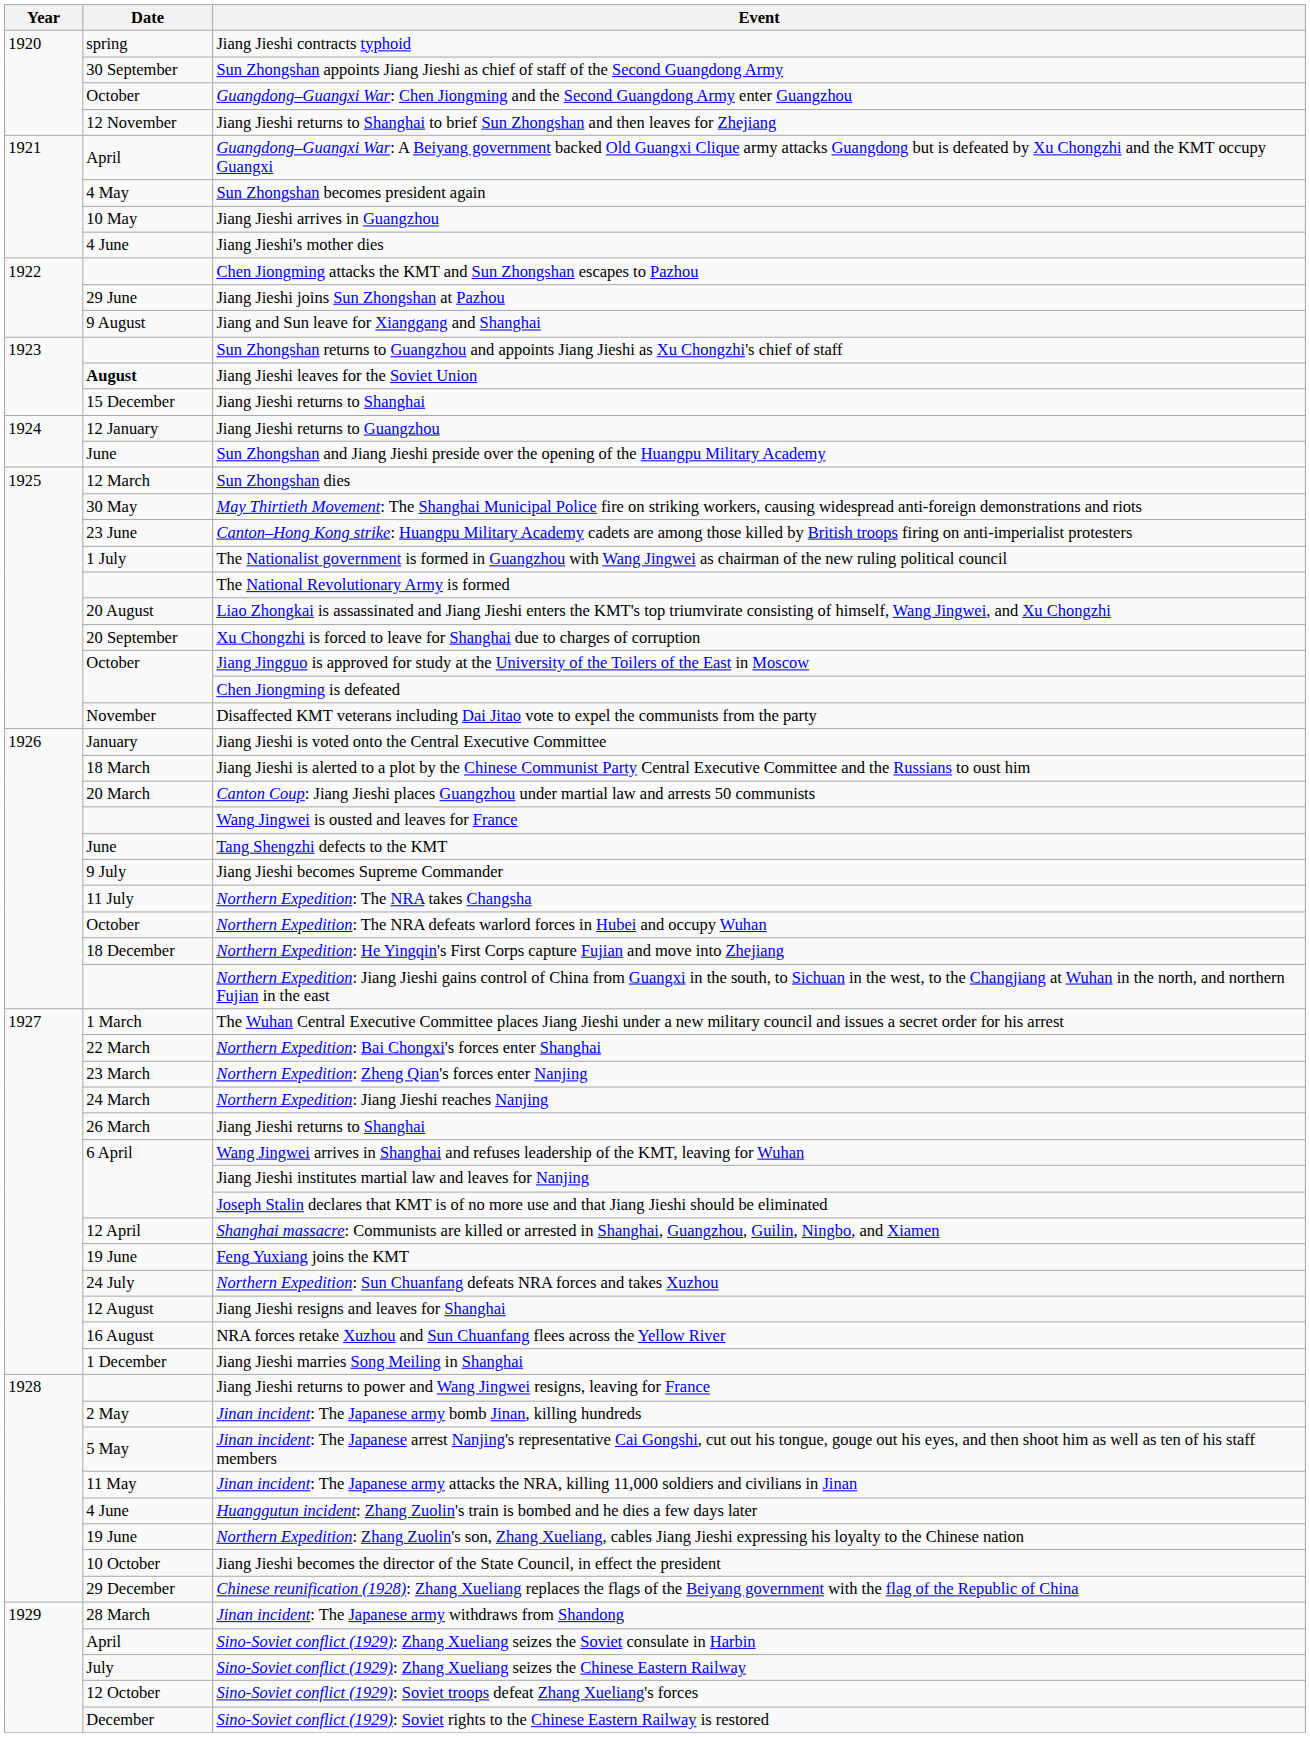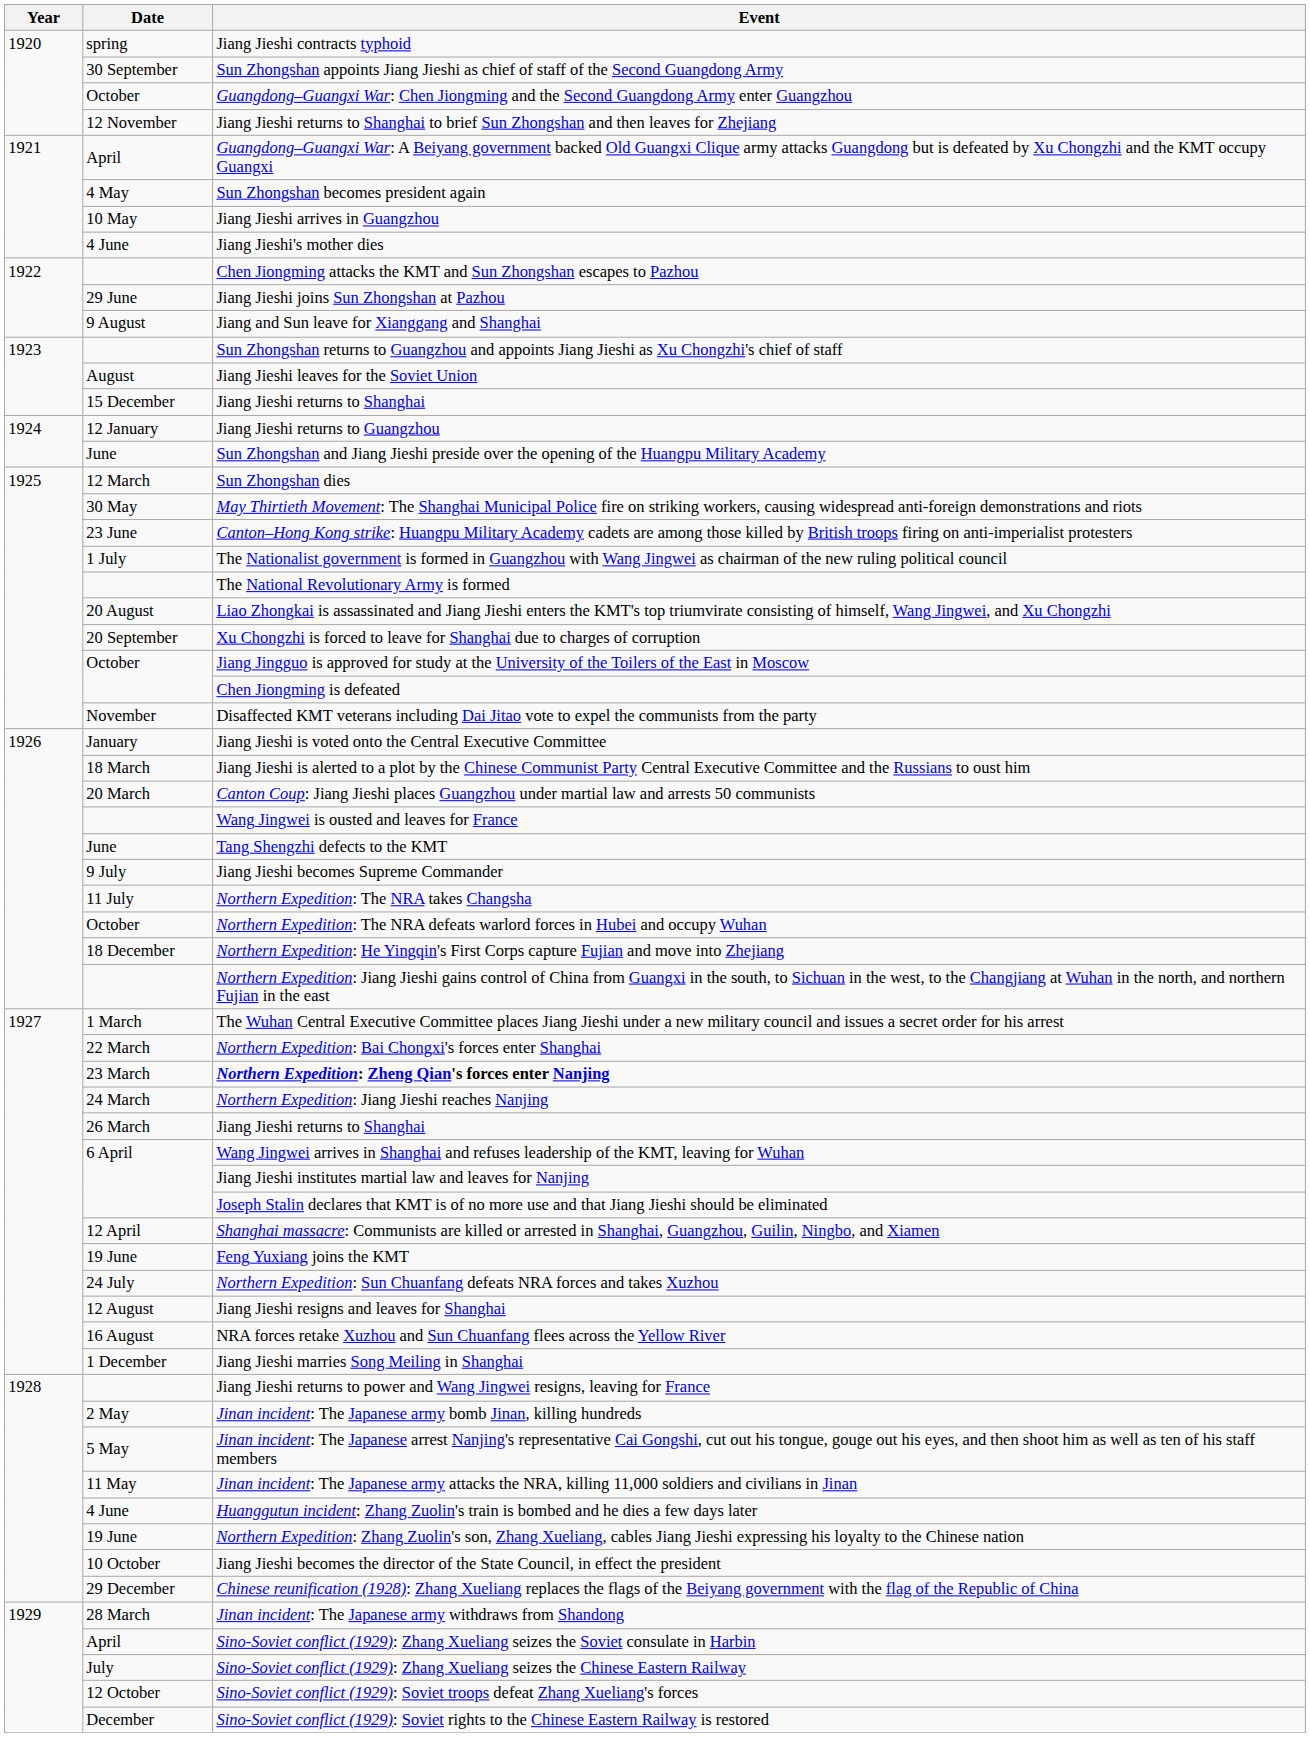(112, 375) bold -> (110, 375) normal
(402, 1073) normal -> (413, 1073) bold
